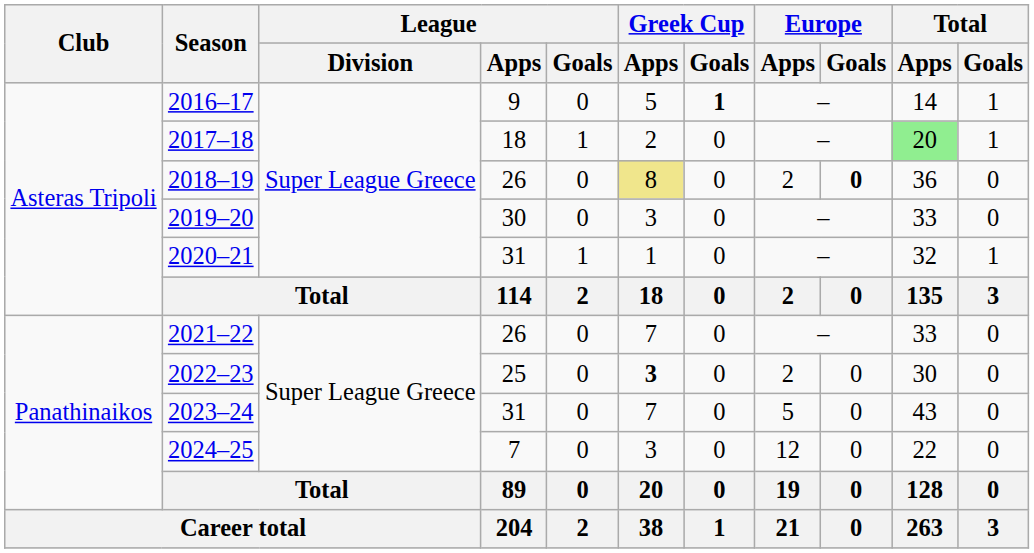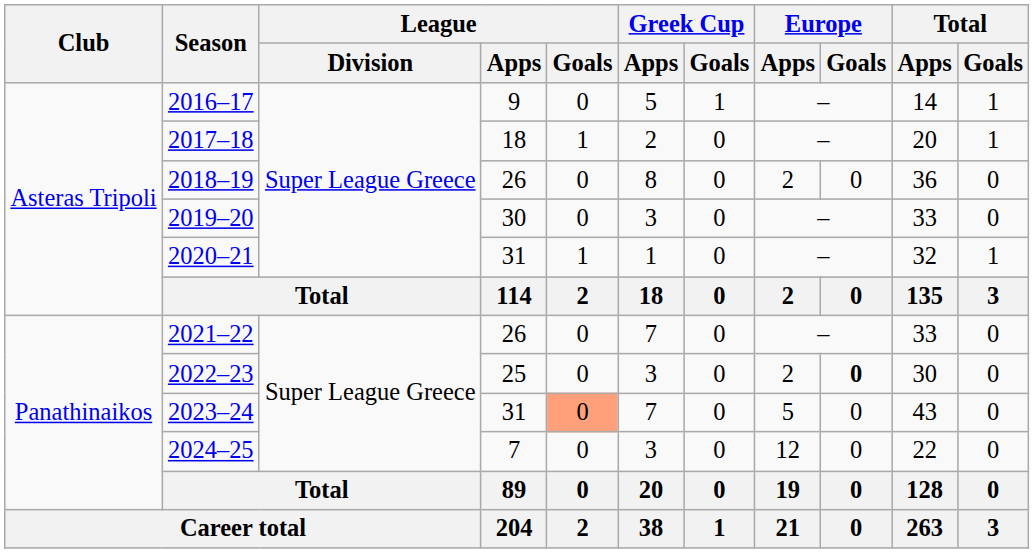(719, 101) bold -> (719, 101) normal
(925, 140) lightgreen background -> (925, 140) no background
(651, 179) khaki background -> (651, 179) no background
(856, 179) bold -> (856, 179) normal
(651, 373) bold -> (651, 373) normal
(856, 373) normal -> (856, 373) bold
(583, 412) no background -> (583, 412) lightsalmon background
